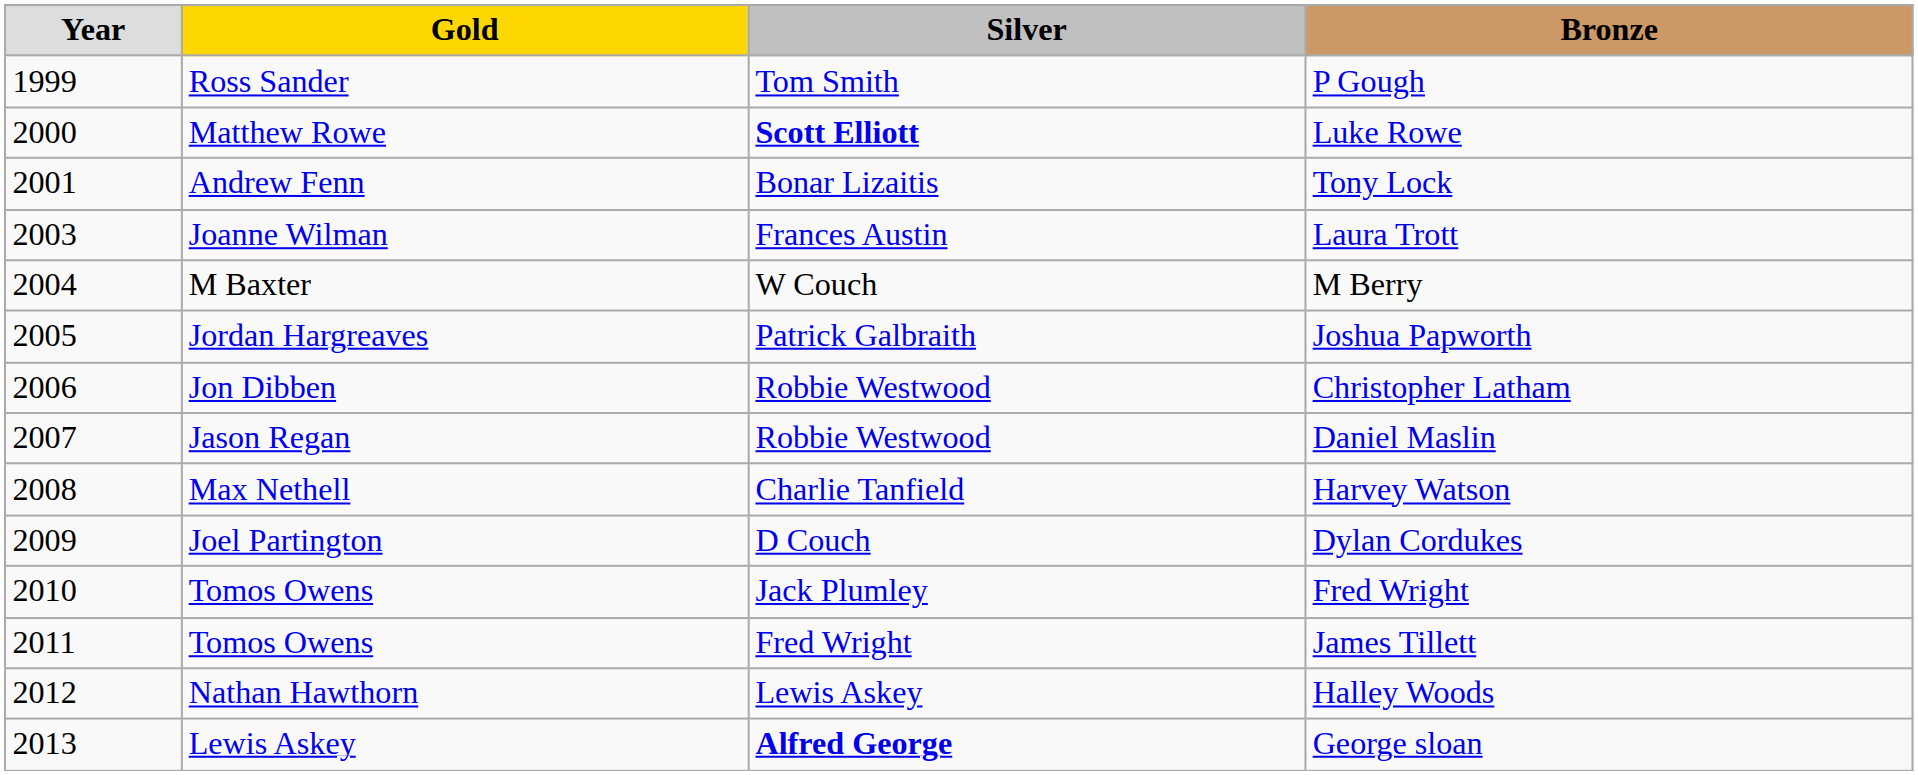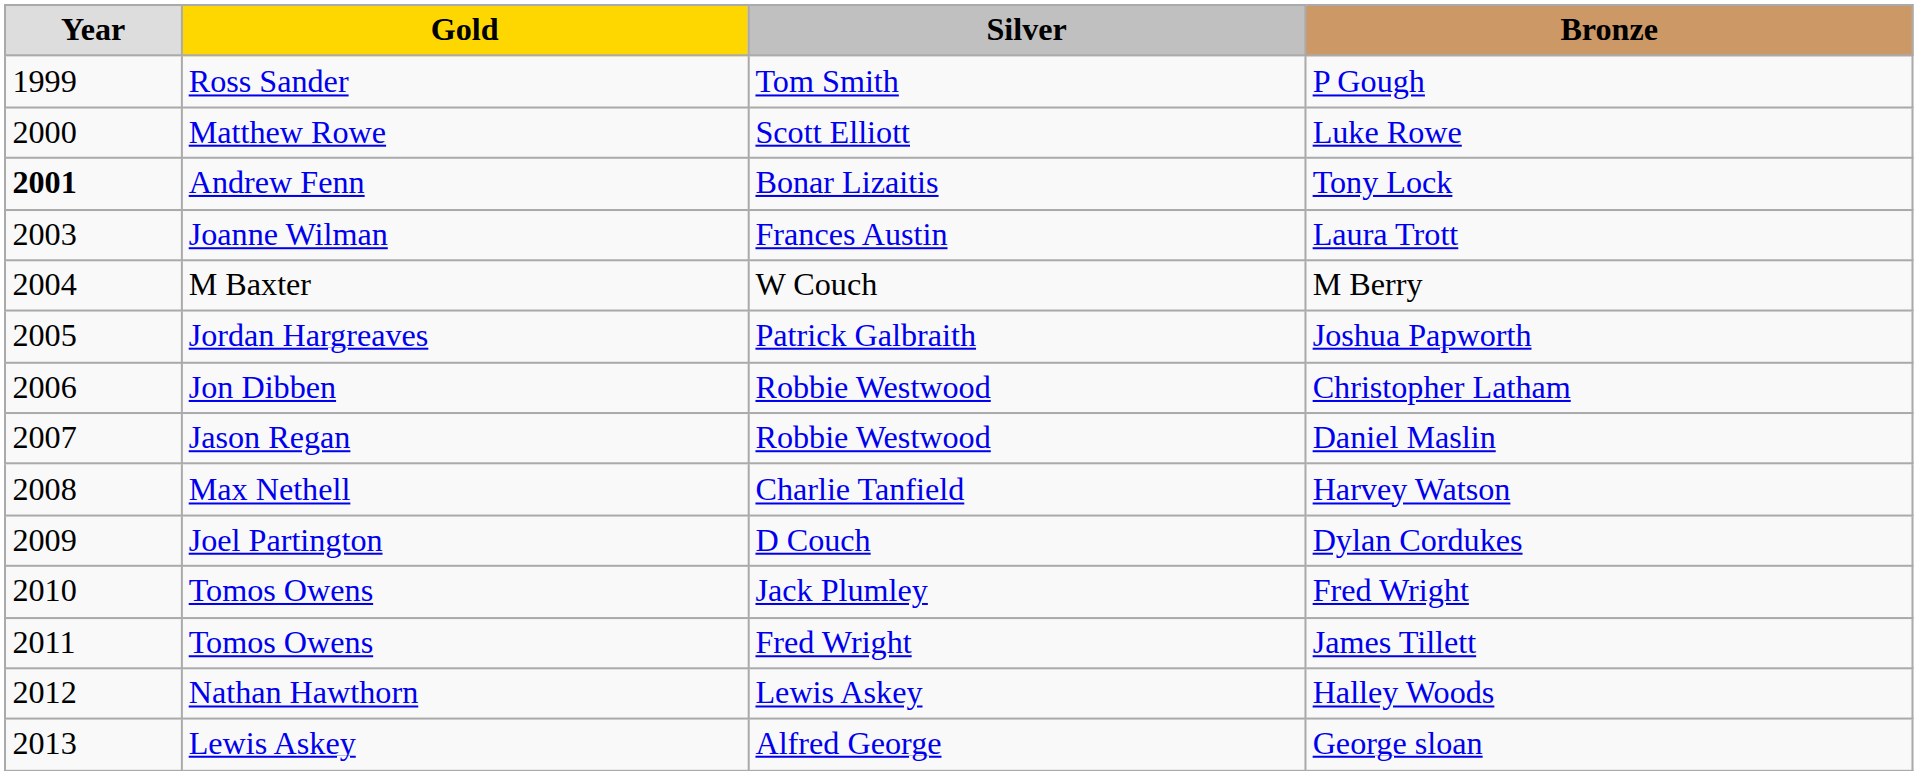(837, 132) bold -> (833, 132) normal
(45, 183) normal -> (45, 183) bold
(854, 744) bold -> (848, 744) normal
